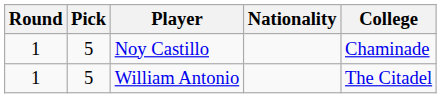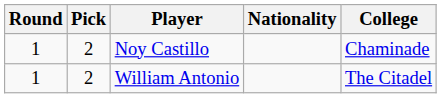(89, 48) 5 -> (89, 48) 2
(89, 78) 5 -> (89, 78) 2
